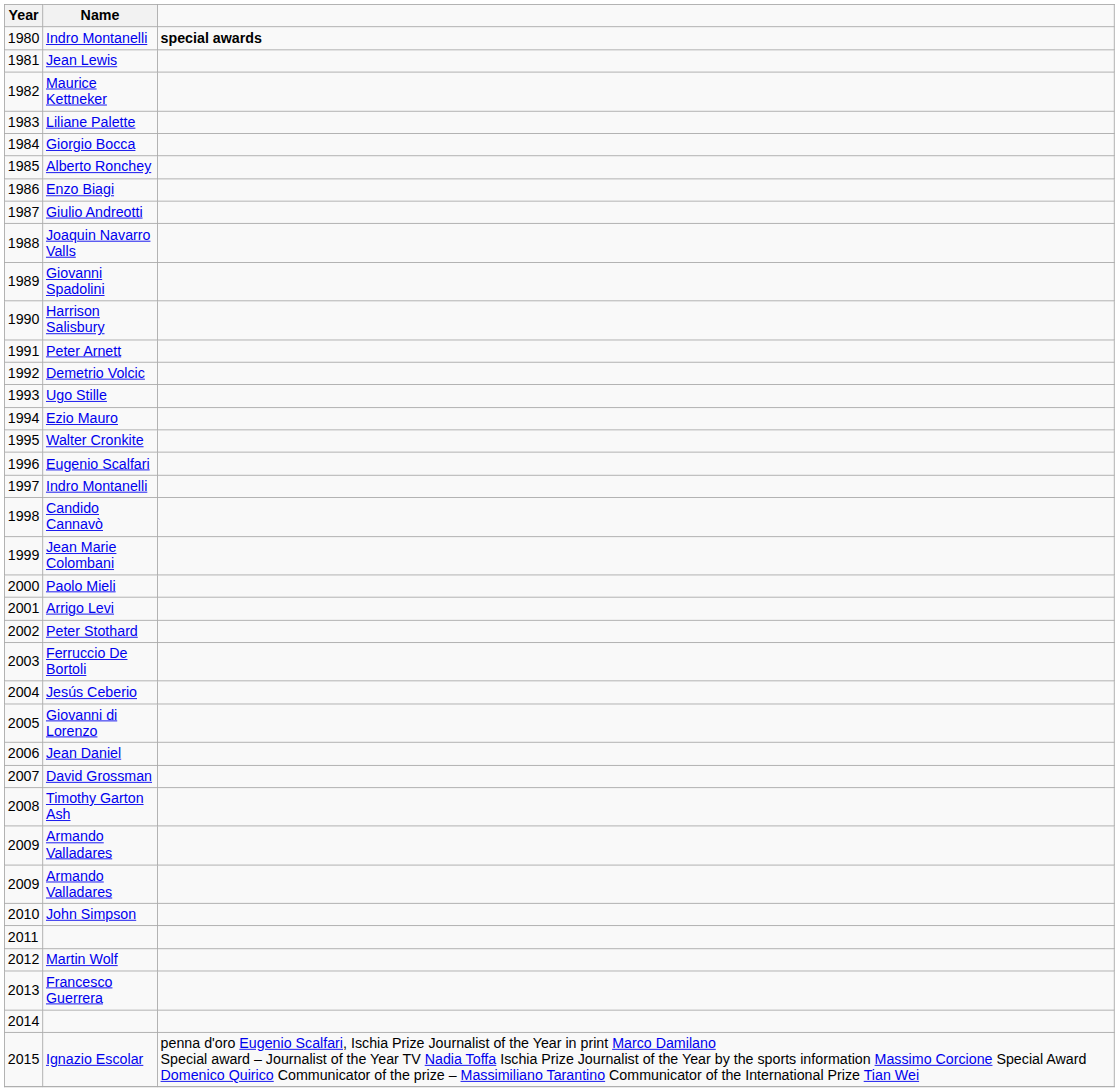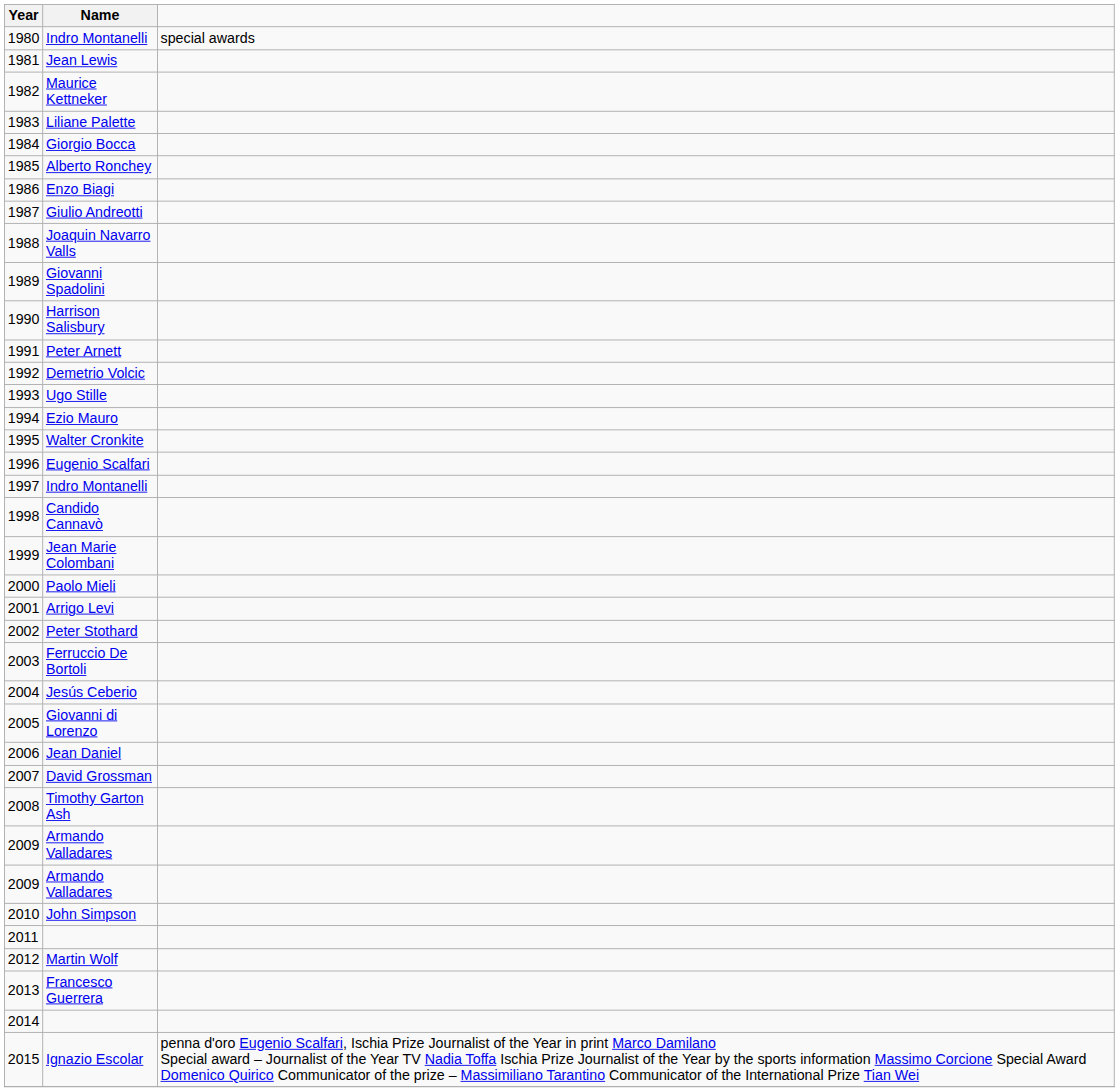(211, 38) bold -> (208, 38) normal
